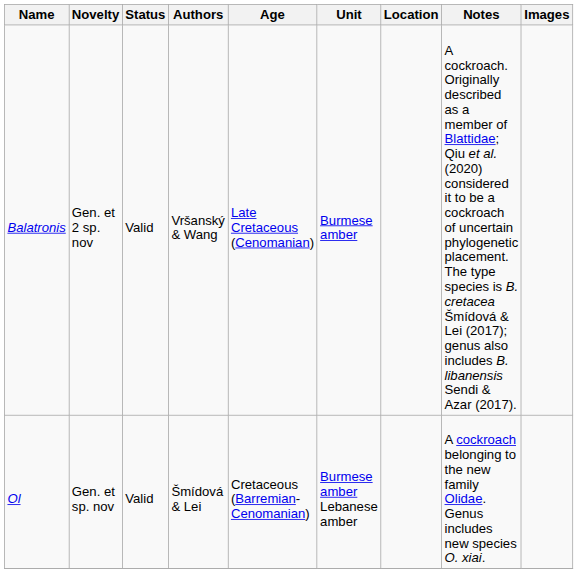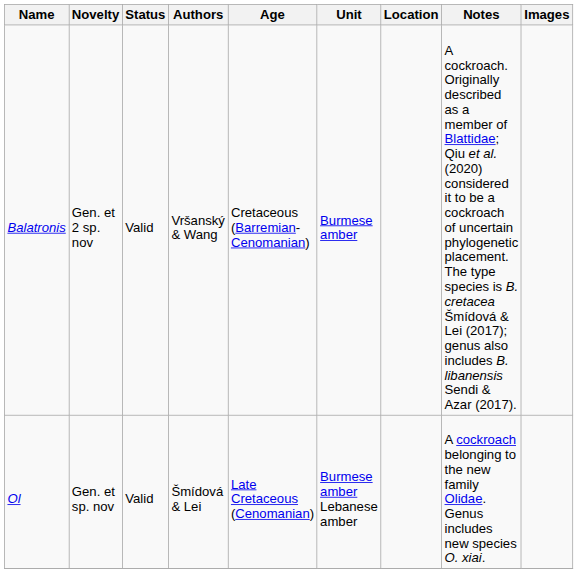(273, 227) Late Cretaceous (Cenomanian) -> (270, 227) Cretaceous (Barremian-Cenomanian)
(270, 499) Cretaceous (Barremian-Cenomanian) -> (273, 499) Late Cretaceous (Cenomanian)
